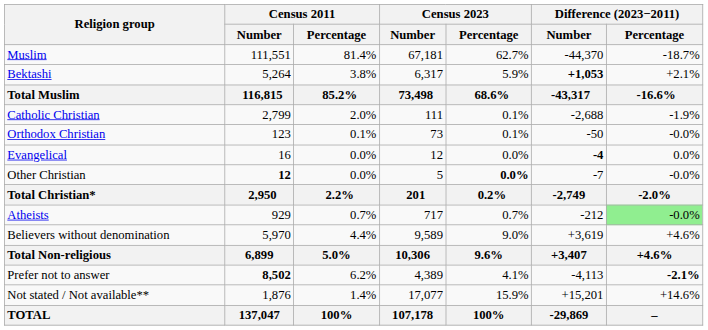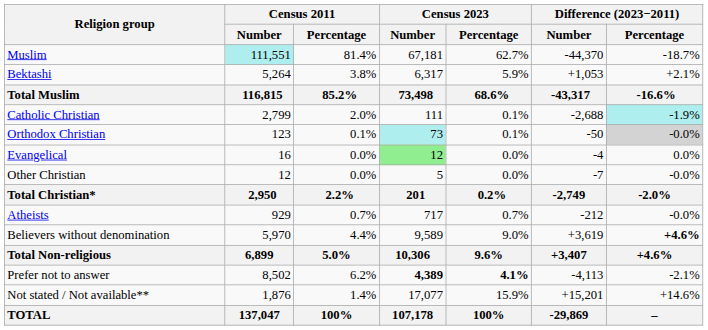(271, 54) no background -> (271, 54) paleturquoise background
(586, 74) bold -> (586, 74) normal
(684, 114) no background -> (684, 114) paleturquoise background
(437, 134) no background -> (437, 134) paleturquoise background
(684, 134) no background -> (684, 134) lightgrey background
(437, 154) no background -> (437, 154) lightgreen background
(598, 154) bold -> (598, 154) normal
(284, 174) bold -> (284, 174) normal
(514, 174) bold -> (515, 174) normal
(684, 214) lightgreen background -> (684, 214) no background
(683, 235) normal -> (682, 235) bold
(277, 275) bold -> (277, 275) normal
(429, 275) normal -> (429, 275) bold
(515, 275) normal -> (514, 275) bold
(683, 275) bold -> (684, 275) normal
